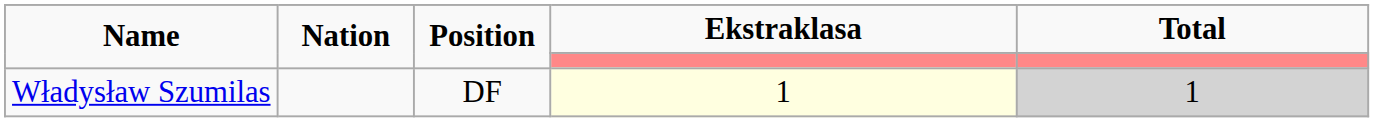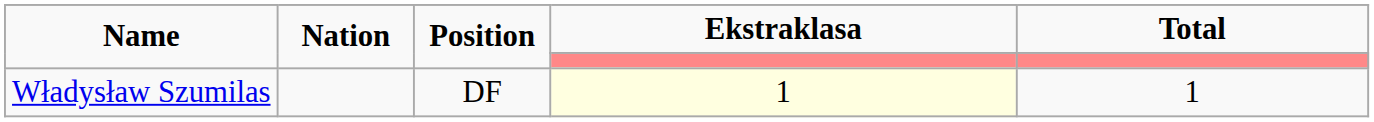(1192, 91) lightgrey background -> (1192, 91) no background
